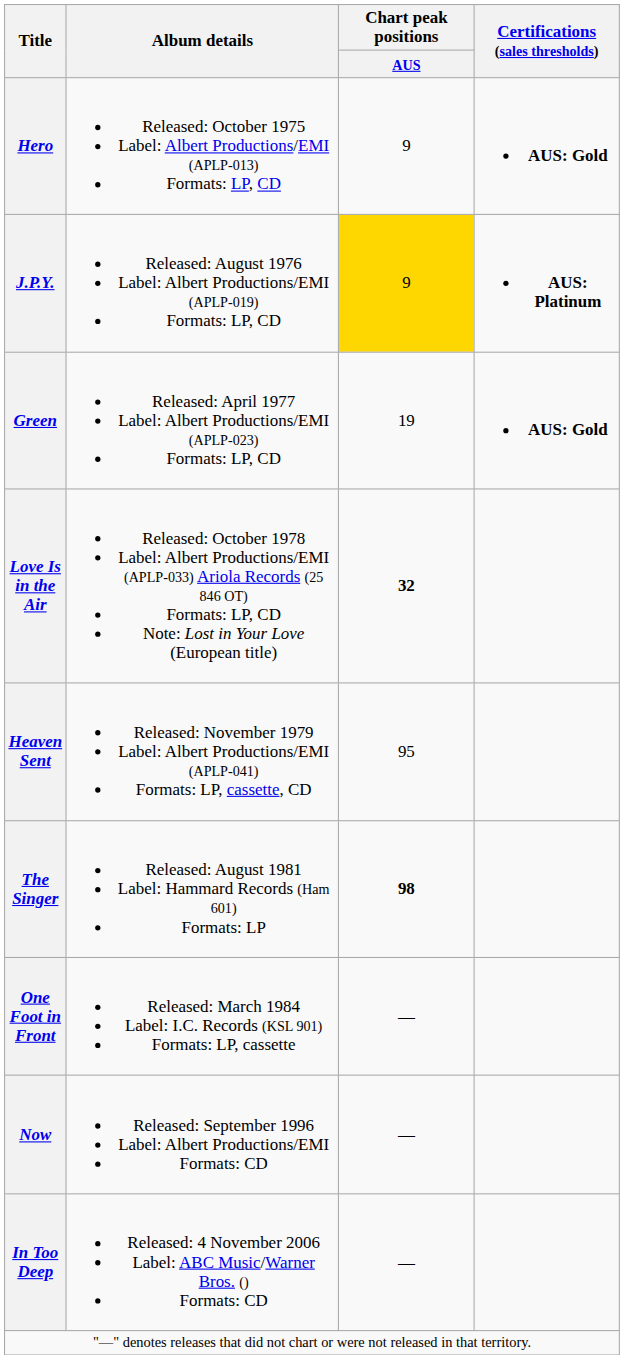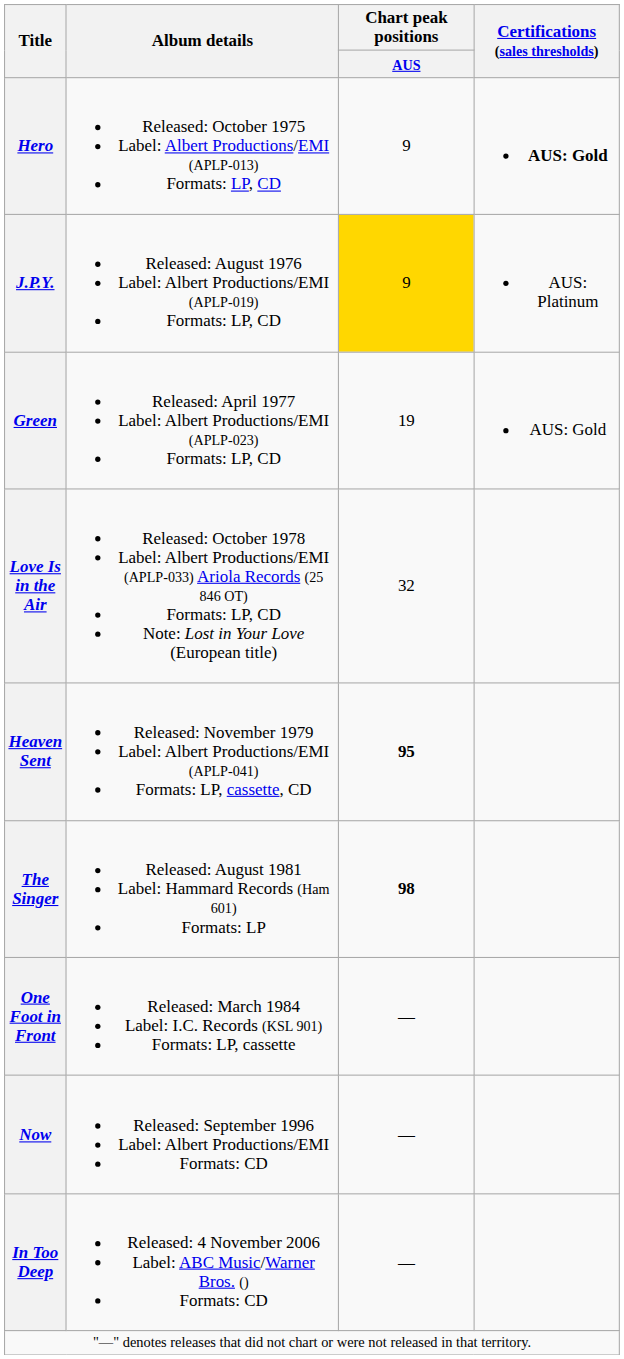(547, 293) bold -> (547, 293) normal
(547, 430) bold -> (547, 430) normal
(406, 585) bold -> (406, 585) normal
(406, 751) normal -> (406, 751) bold
